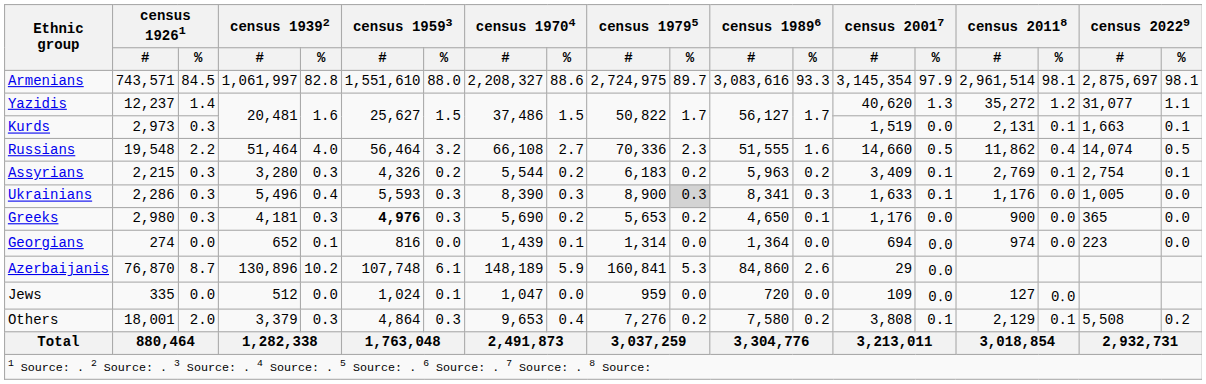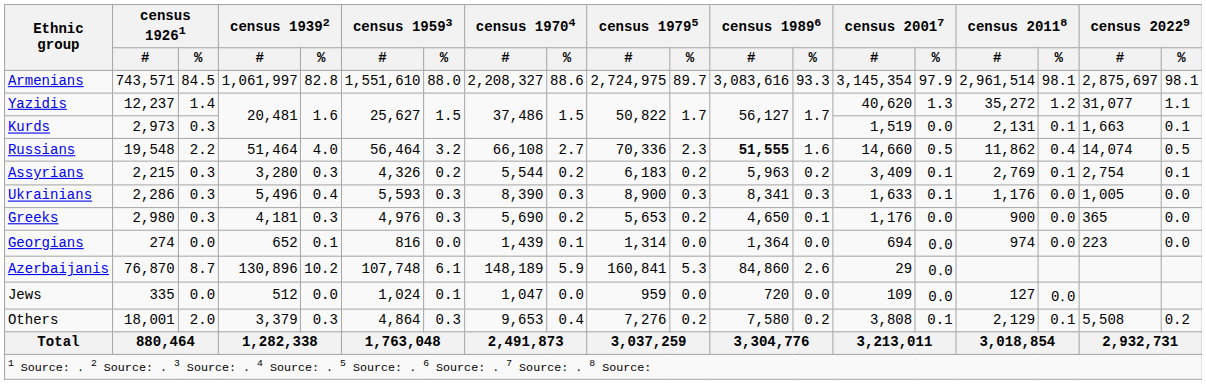(764, 150) normal -> (764, 150) bold
(694, 196) lightgrey background -> (694, 196) no background
(399, 219) bold -> (399, 219) normal
